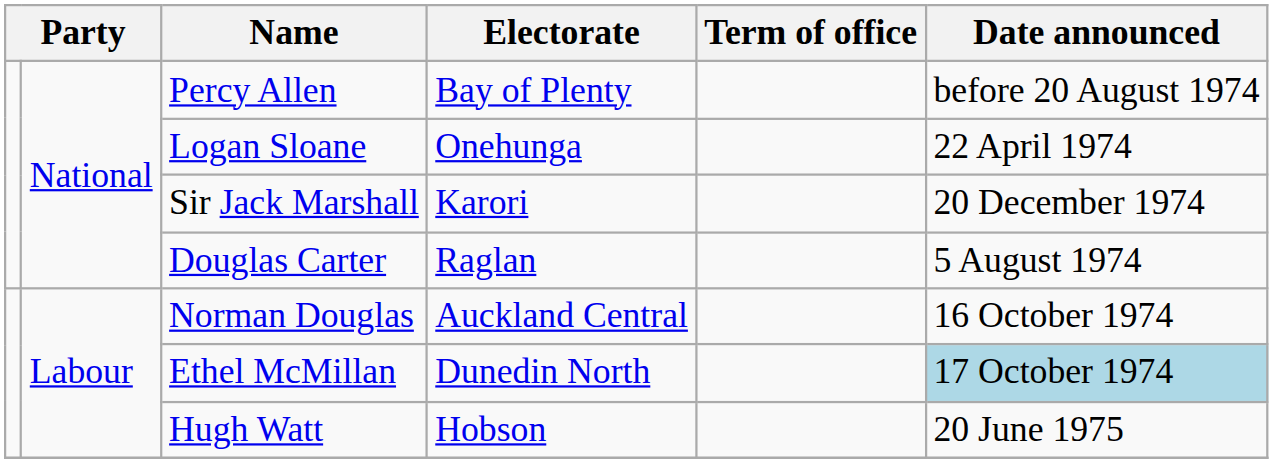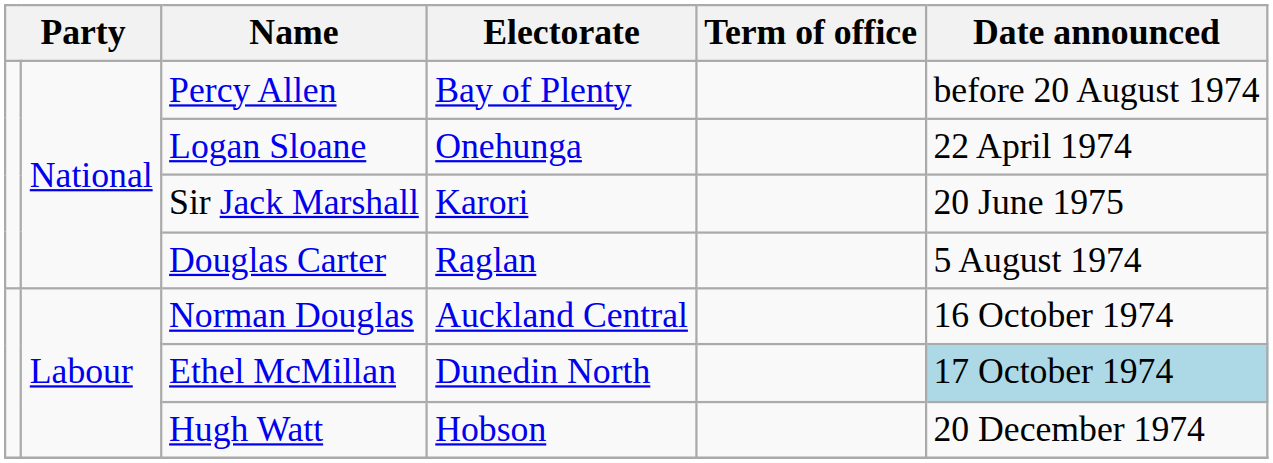(1069, 202) 20 December 1974 -> (1029, 202) 20 June 1975
(1029, 428) 20 June 1975 -> (1069, 428) 20 December 1974
